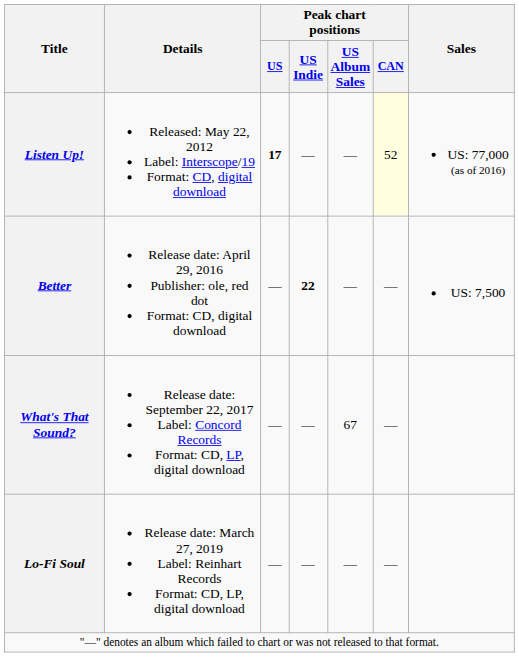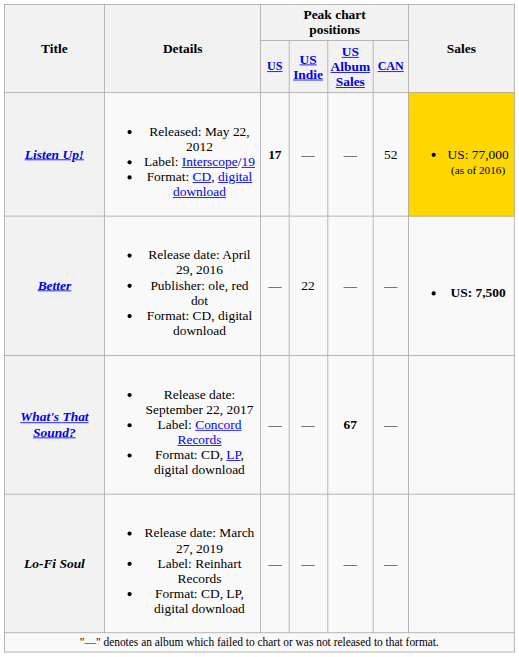(391, 154) lightyellow background -> (391, 154) no background
(461, 162) no background -> (461, 162) gold background
(308, 285) bold -> (308, 285) normal
(461, 293) normal -> (461, 293) bold
(350, 424) normal -> (350, 424) bold
